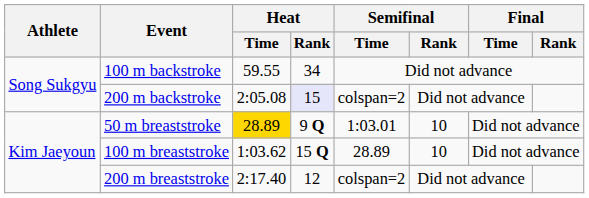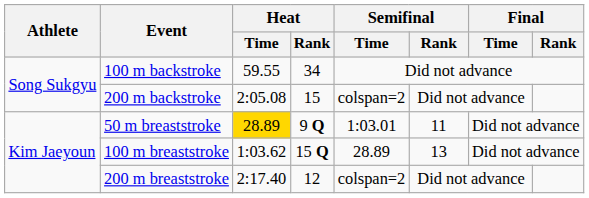(312, 98) lavender background -> (312, 98) no background
(439, 125) 10 -> (439, 125) 11
(439, 152) 10 -> (439, 152) 13
